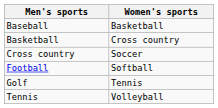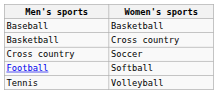- row: (17, 82)
